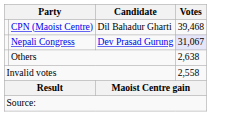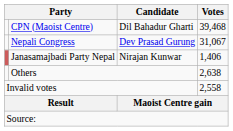(191, 42) lavender background -> (213, 42) no background
+ row: (63, 57)
